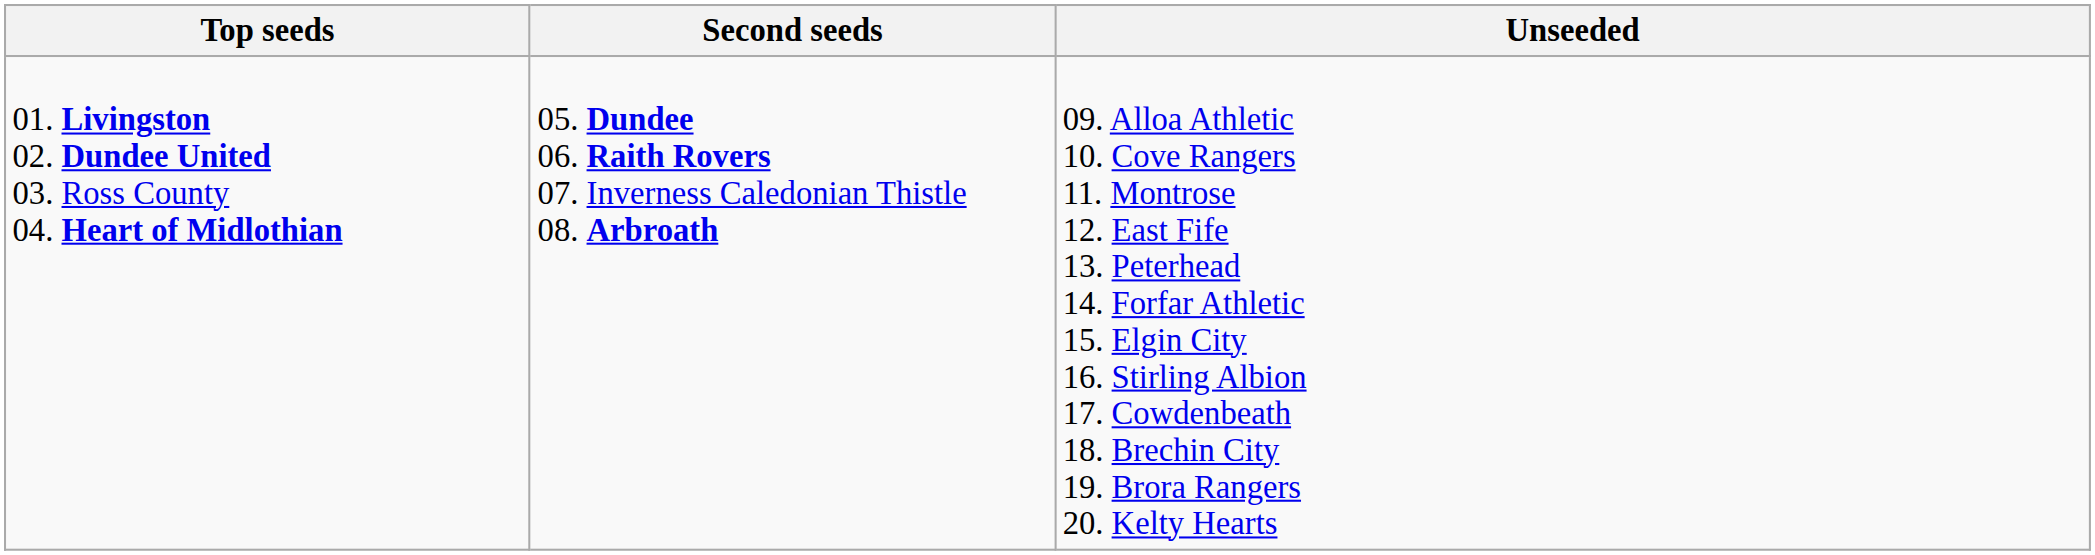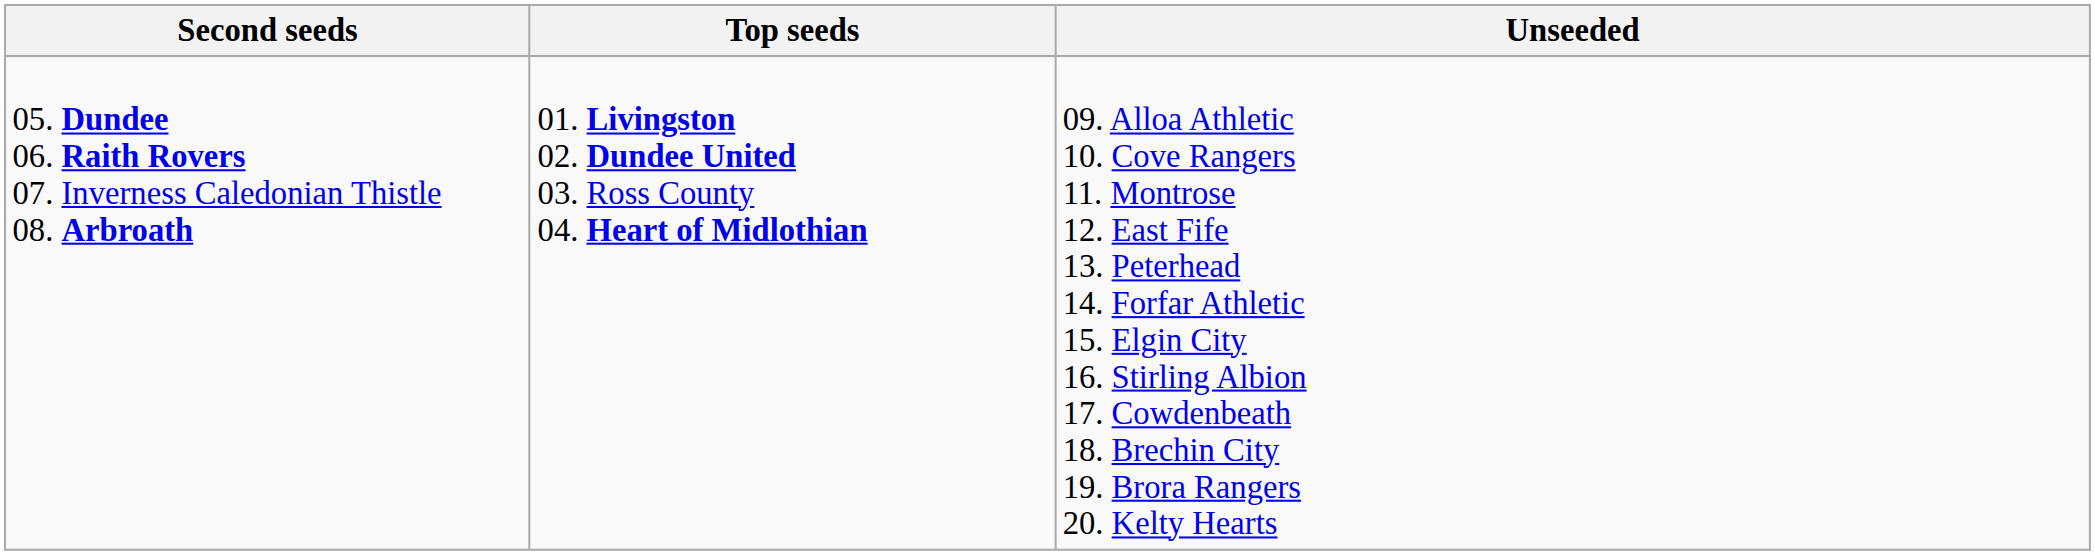columns swapped: (268, 30) <-> (793, 30)
